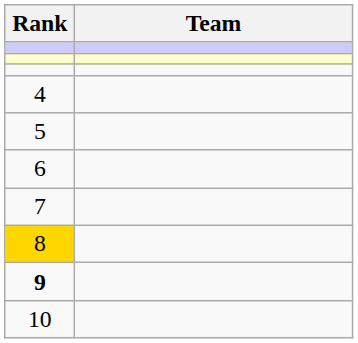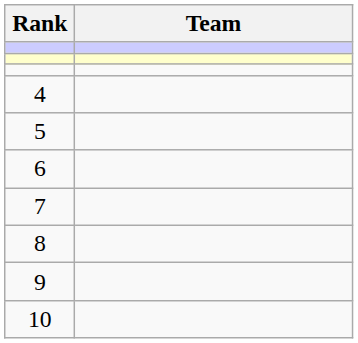(40, 243) gold background -> (40, 243) no background
(40, 281) bold -> (40, 281) normal
